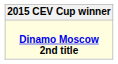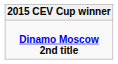(59, 45) lightyellow background -> (59, 45) no background
